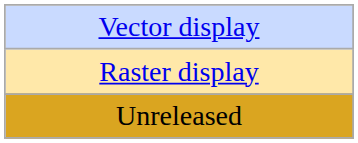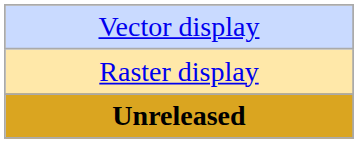(179, 115) normal -> (179, 115) bold
